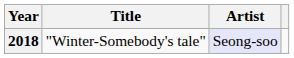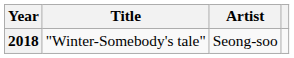(245, 41) lavender background -> (245, 41) no background
